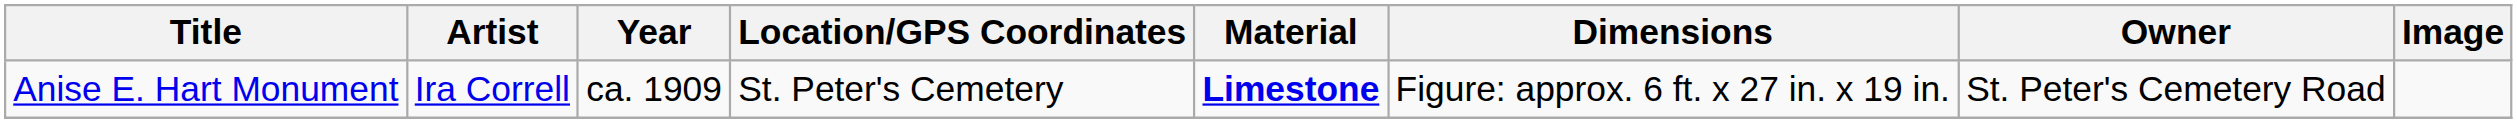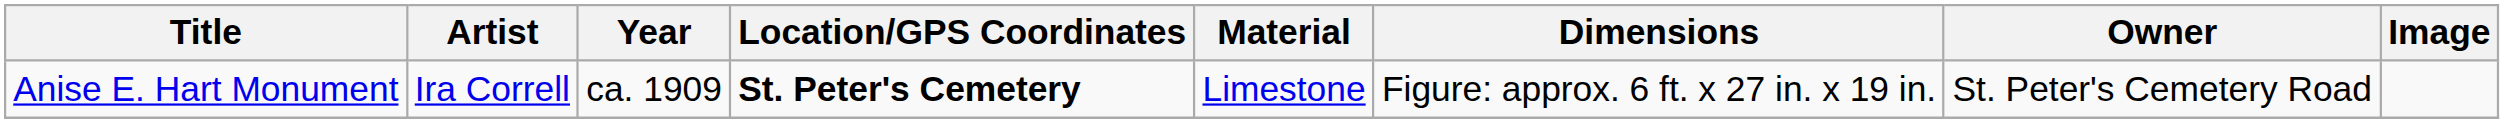(901, 88) normal -> (910, 88) bold
(1291, 88) bold -> (1284, 88) normal
